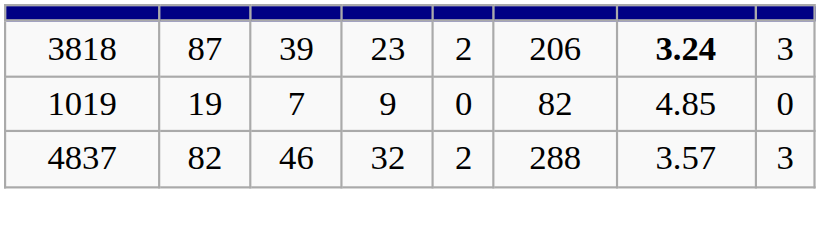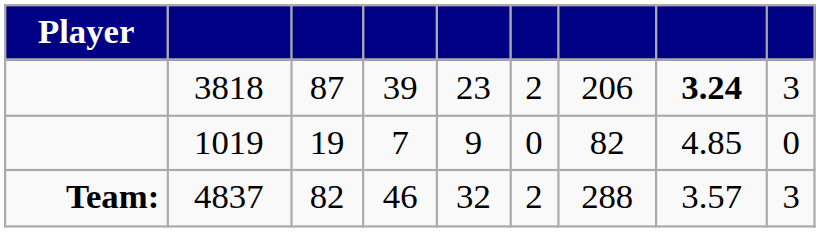+ column: (86, 32)
